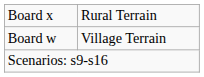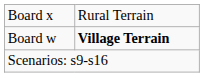(124, 38) normal -> (124, 38) bold
